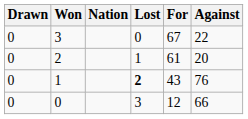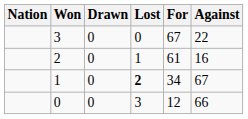columns swapped: (108, 15) <-> (28, 15)
(201, 59) 20 -> (201, 59) 16
(174, 80) 43 -> (174, 80) 34
(201, 80) 76 -> (201, 80) 67
